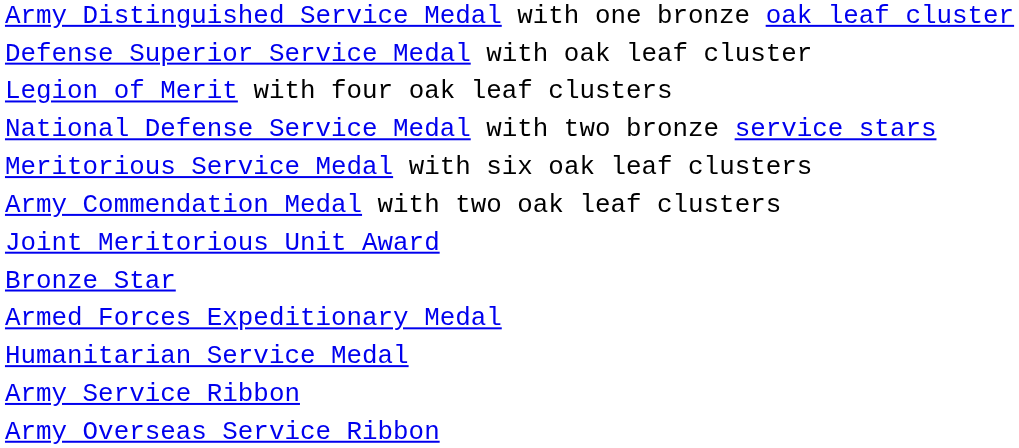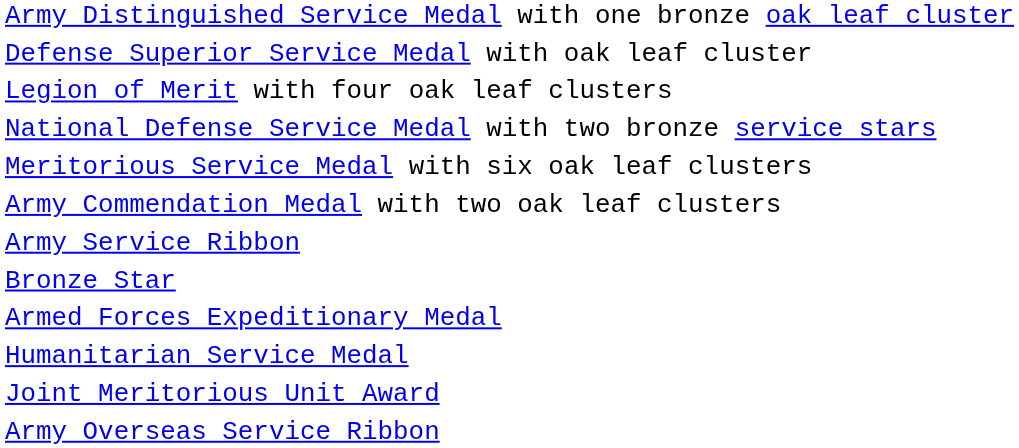(222, 243) Joint Meritorious Unit Award -> (152, 243) Army Service Ribbon
(152, 394) Army Service Ribbon -> (222, 394) Joint Meritorious Unit Award
